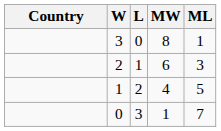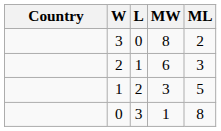(200, 41) 1 -> (200, 41) 2
(166, 89) 4 -> (166, 89) 3
(200, 114) 7 -> (200, 114) 8
